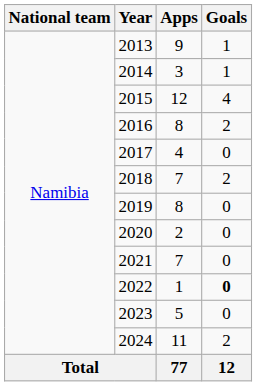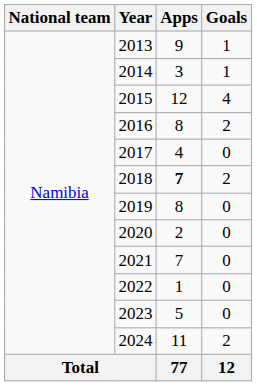(179, 179) normal -> (179, 179) bold
(226, 286) bold -> (226, 286) normal
